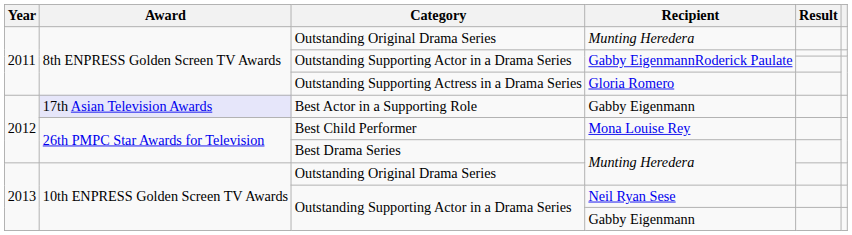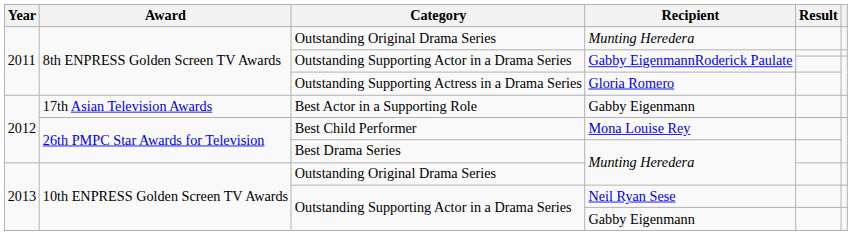(128, 106) lavender background -> (128, 106) no background
